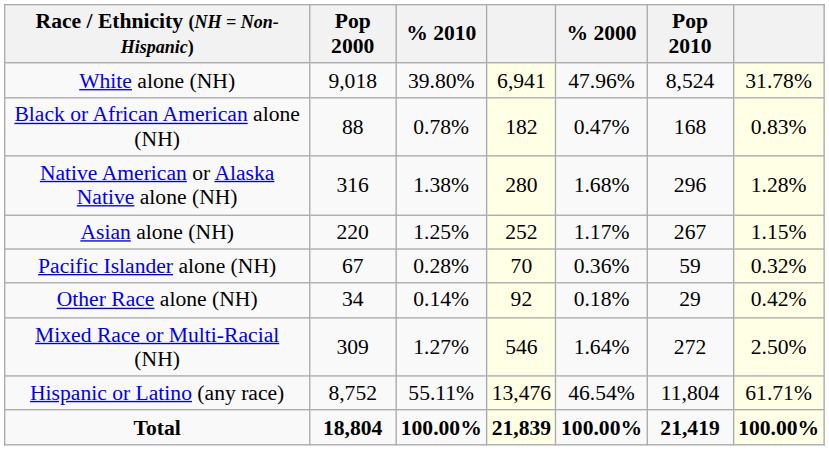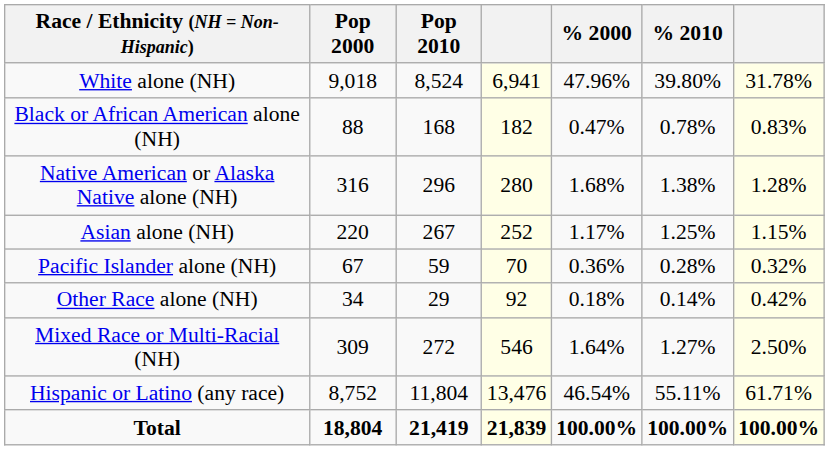columns swapped: (690, 33) <-> (441, 33)
